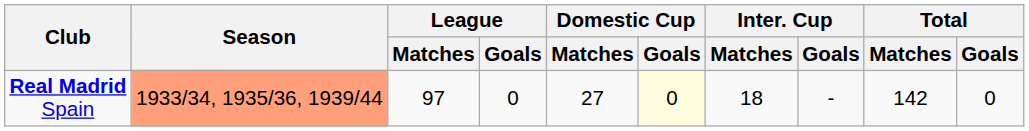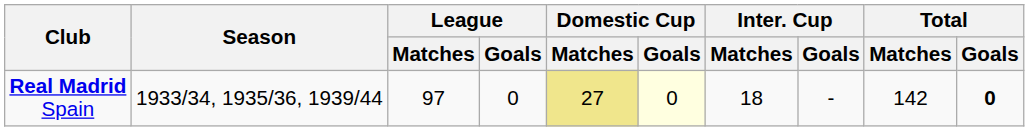(259, 97) lightsalmon background -> (259, 97) no background
(592, 97) no background -> (592, 97) khaki background
(990, 97) normal -> (990, 97) bold
